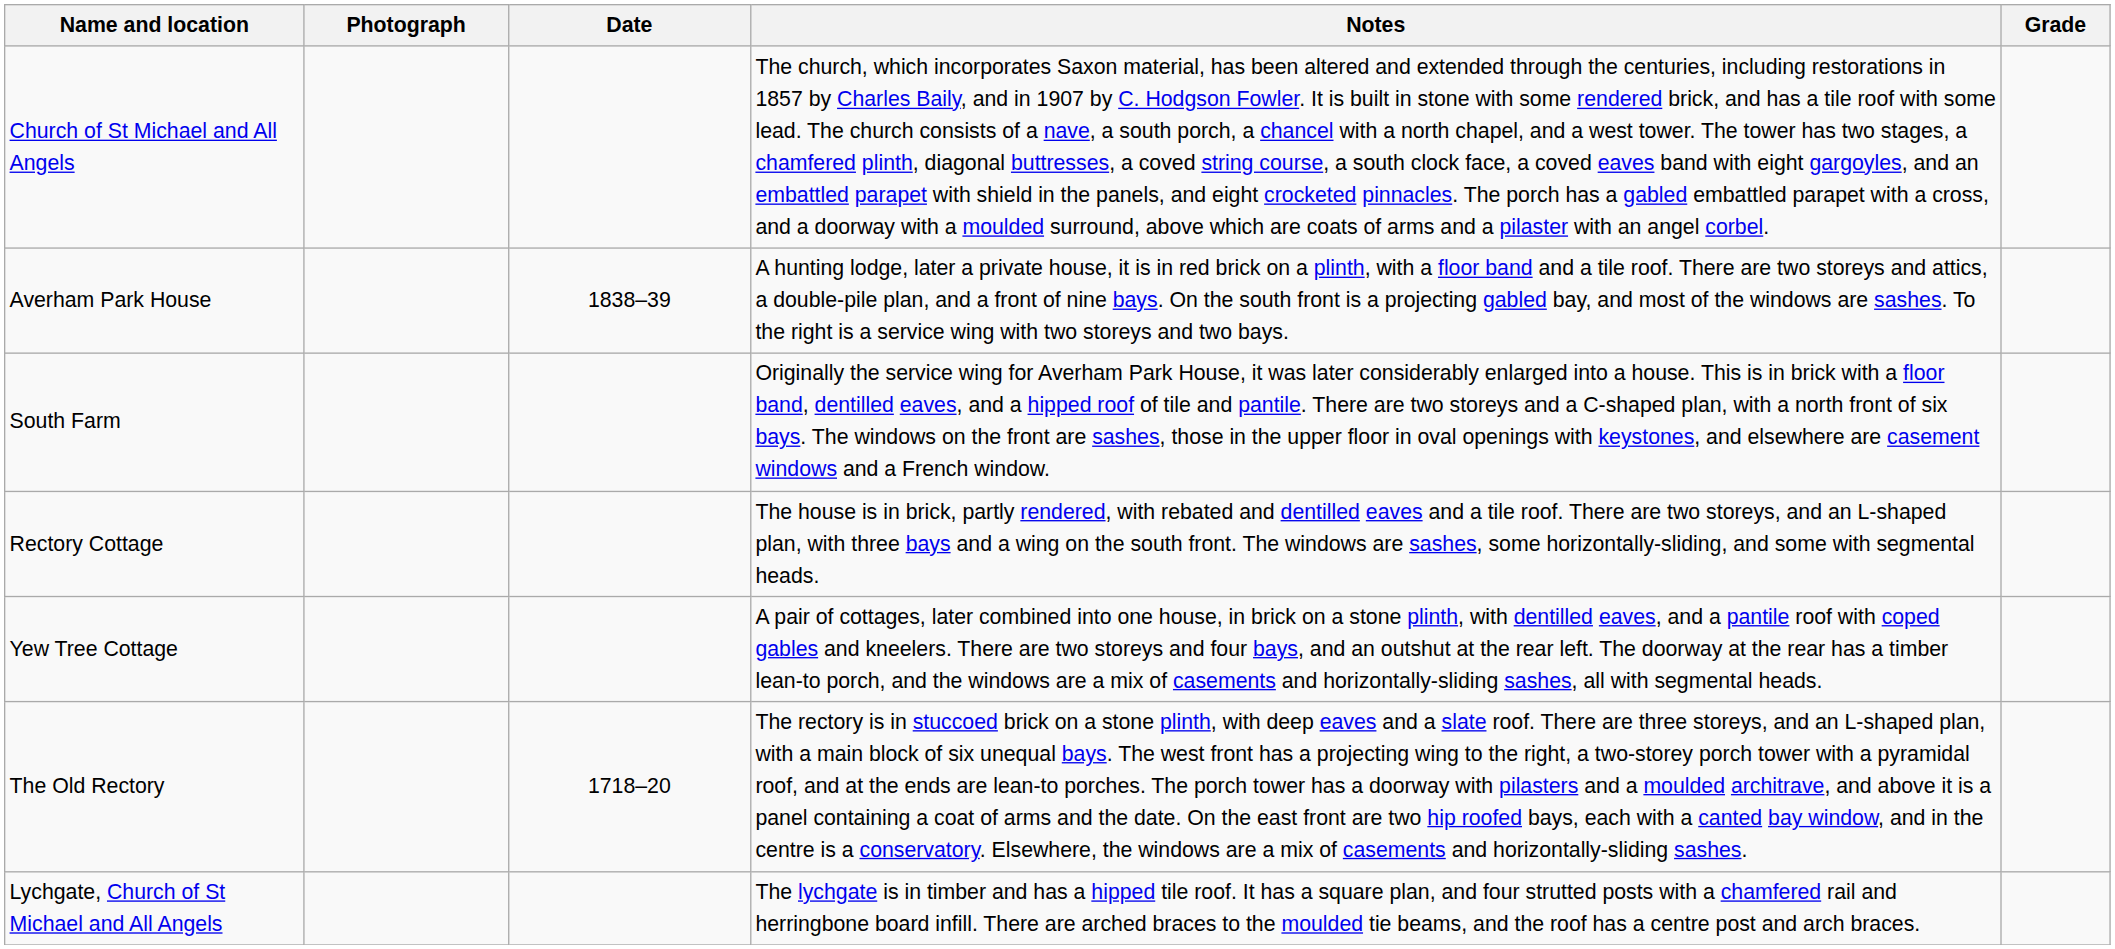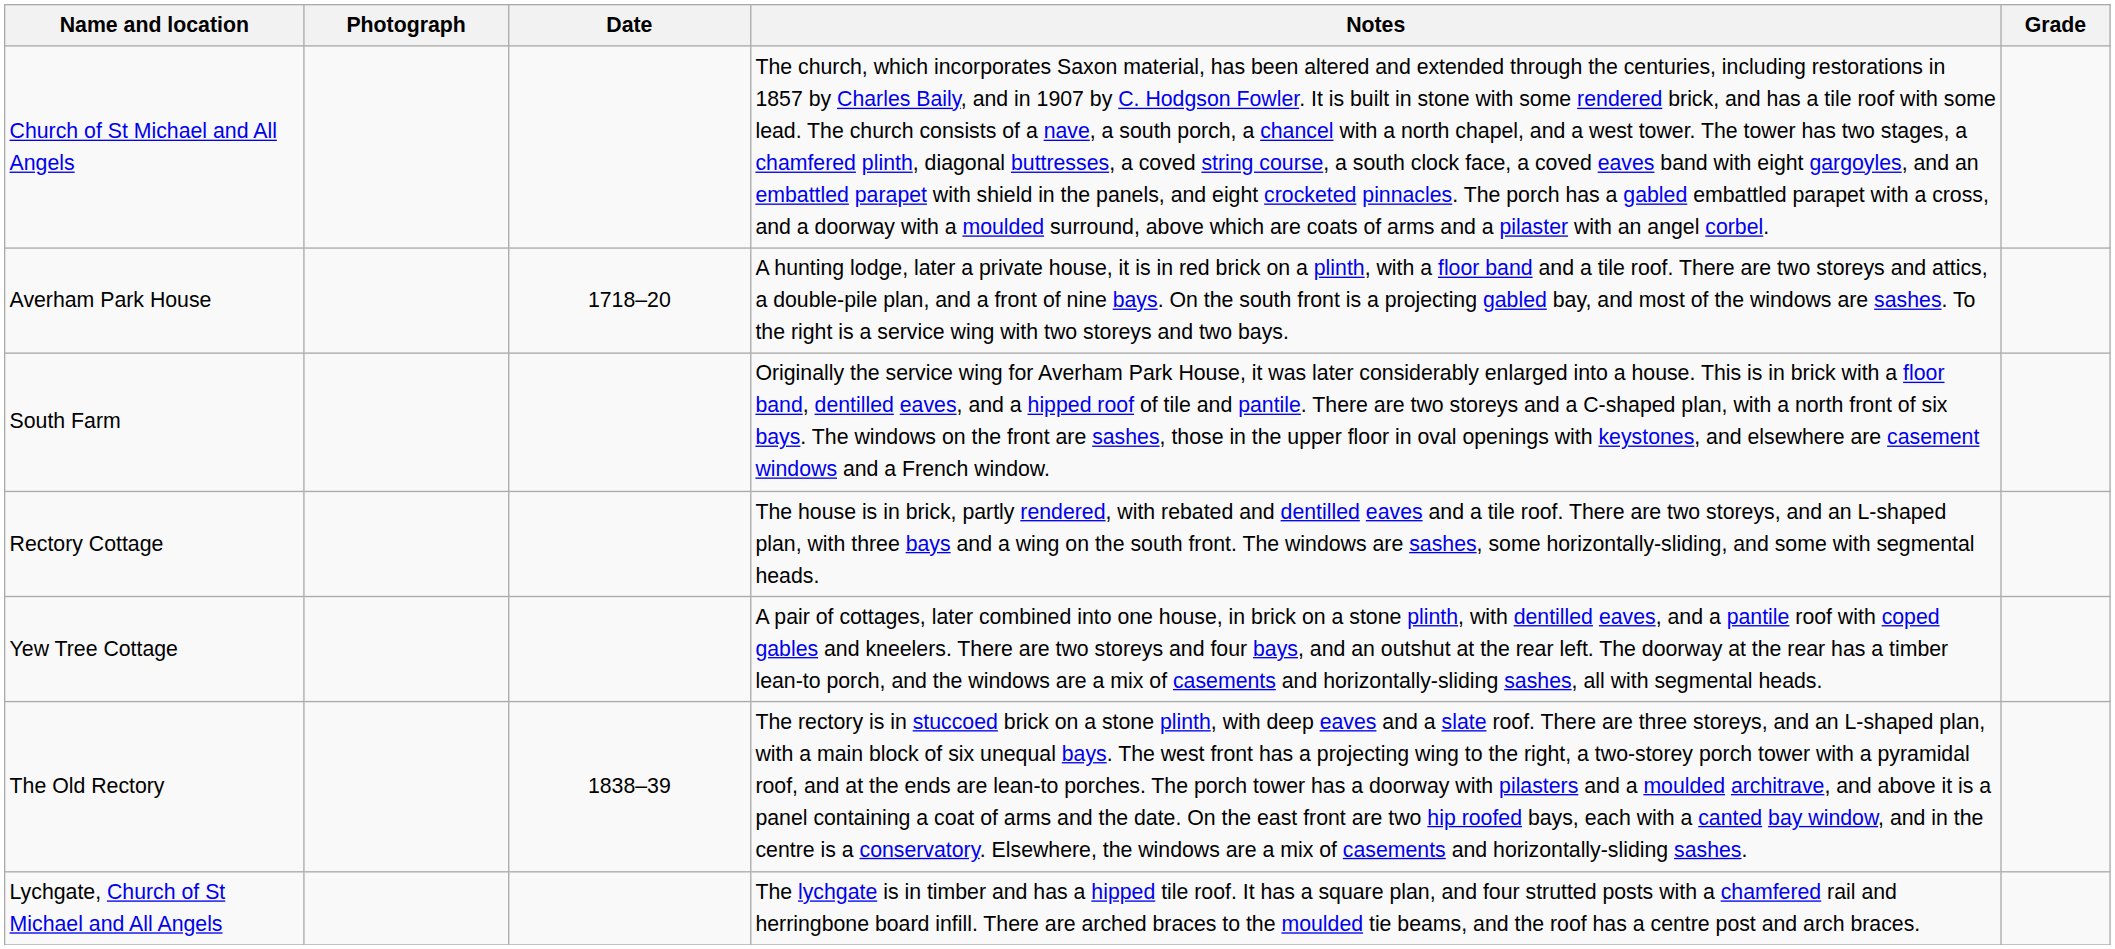(629, 300) 1838–39 -> (629, 300) 1718–20
(629, 786) 1718–20 -> (629, 786) 1838–39
